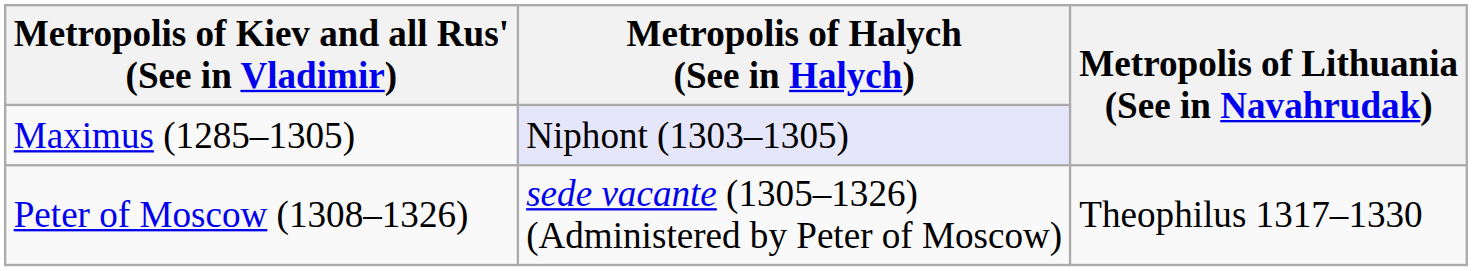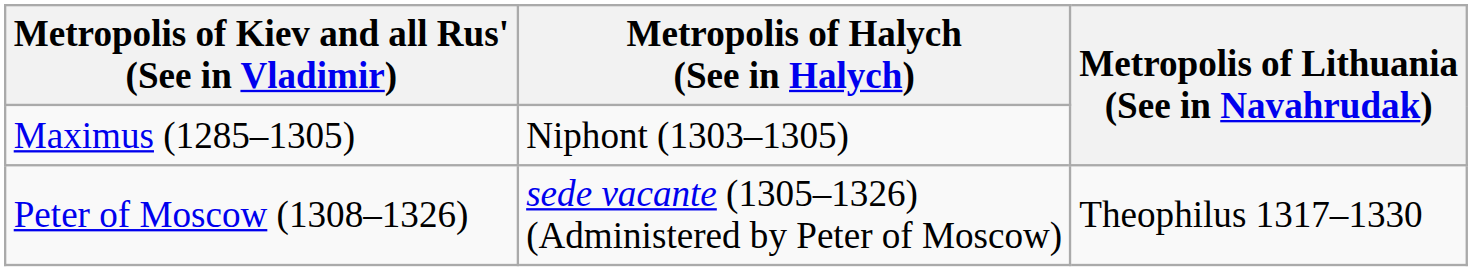(688, 134) lavender background -> (688, 134) no background
